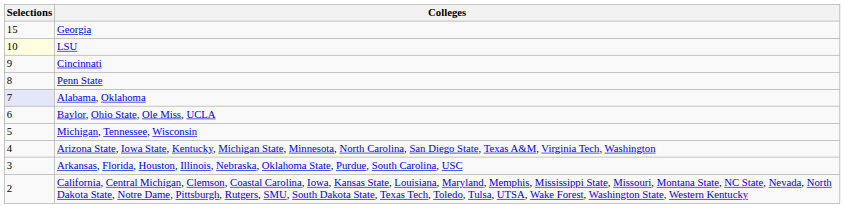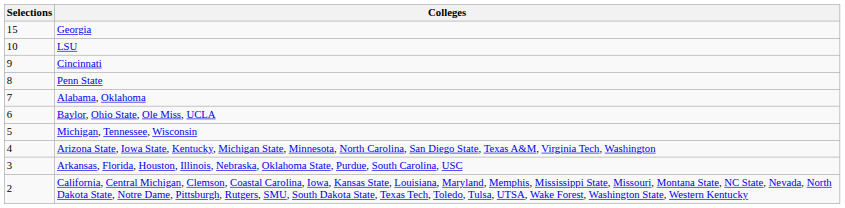(12, 47) lightyellow background -> (12, 47) no background
(9, 98) lavender background -> (9, 98) no background
